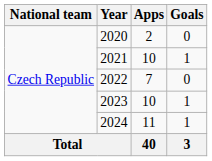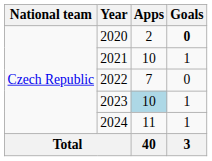(187, 36) normal -> (187, 36) bold
(149, 101) no background -> (149, 101) lightblue background
